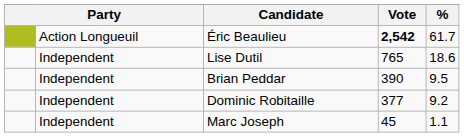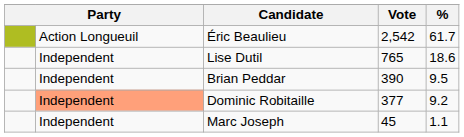(398, 36) bold -> (398, 36) normal
(76, 100) no background -> (76, 100) lightsalmon background
